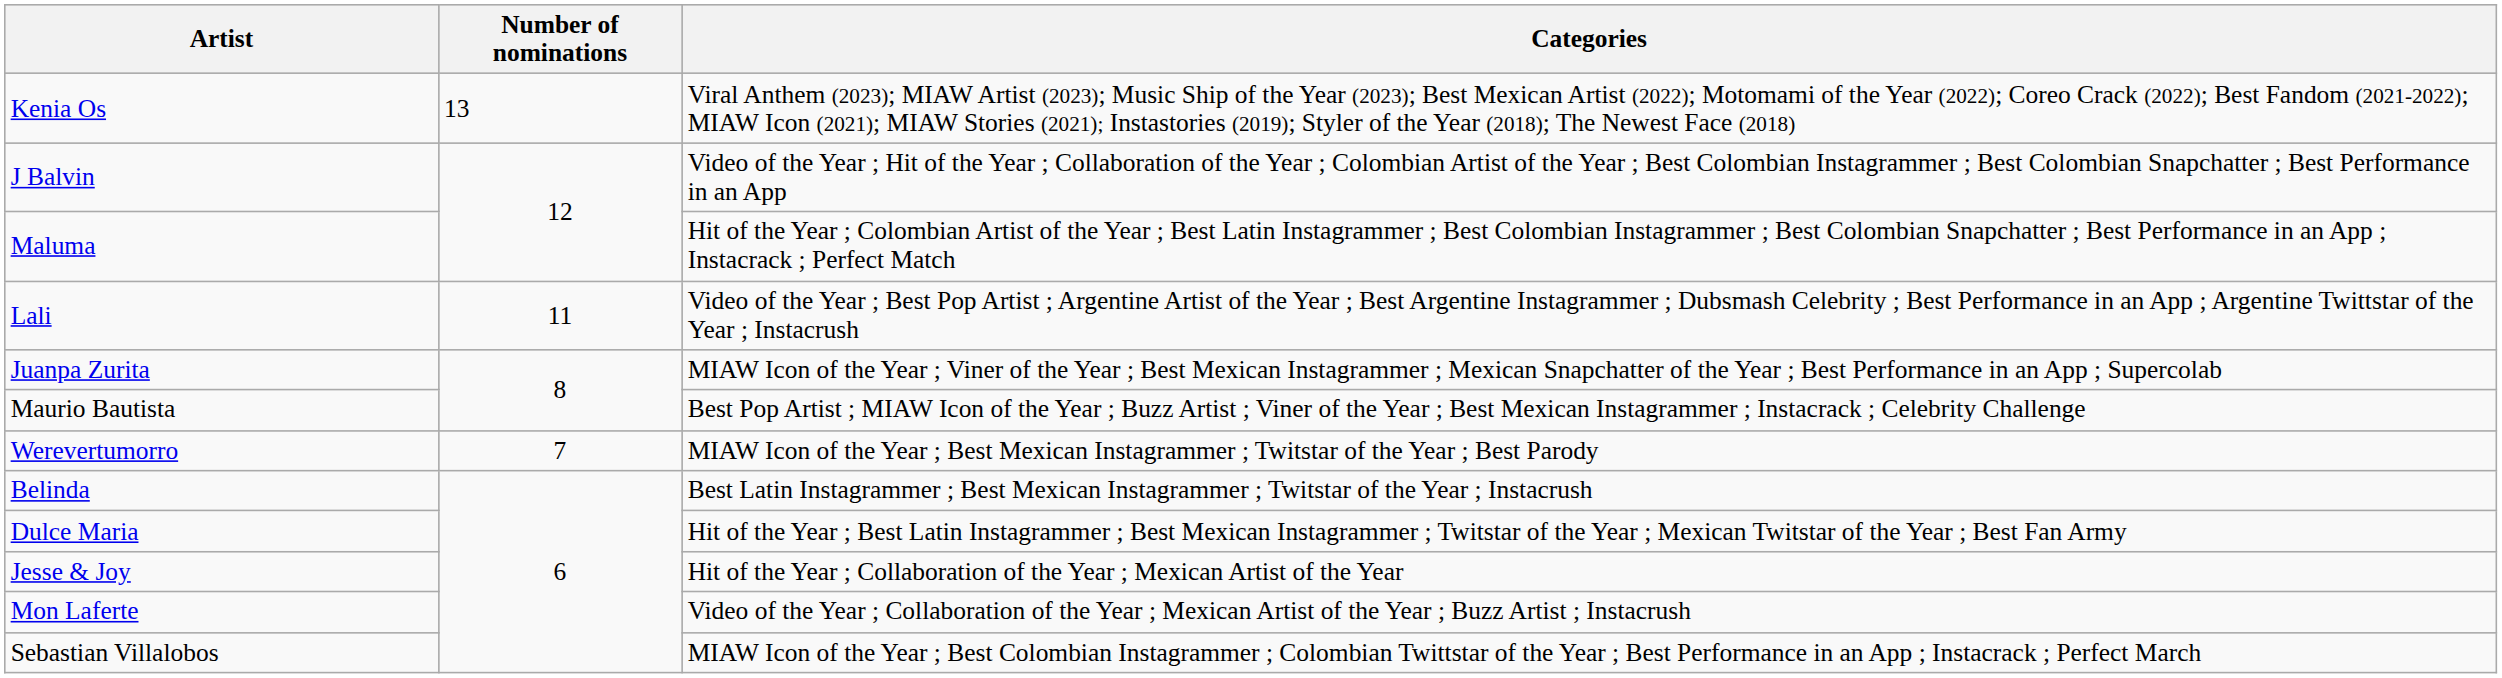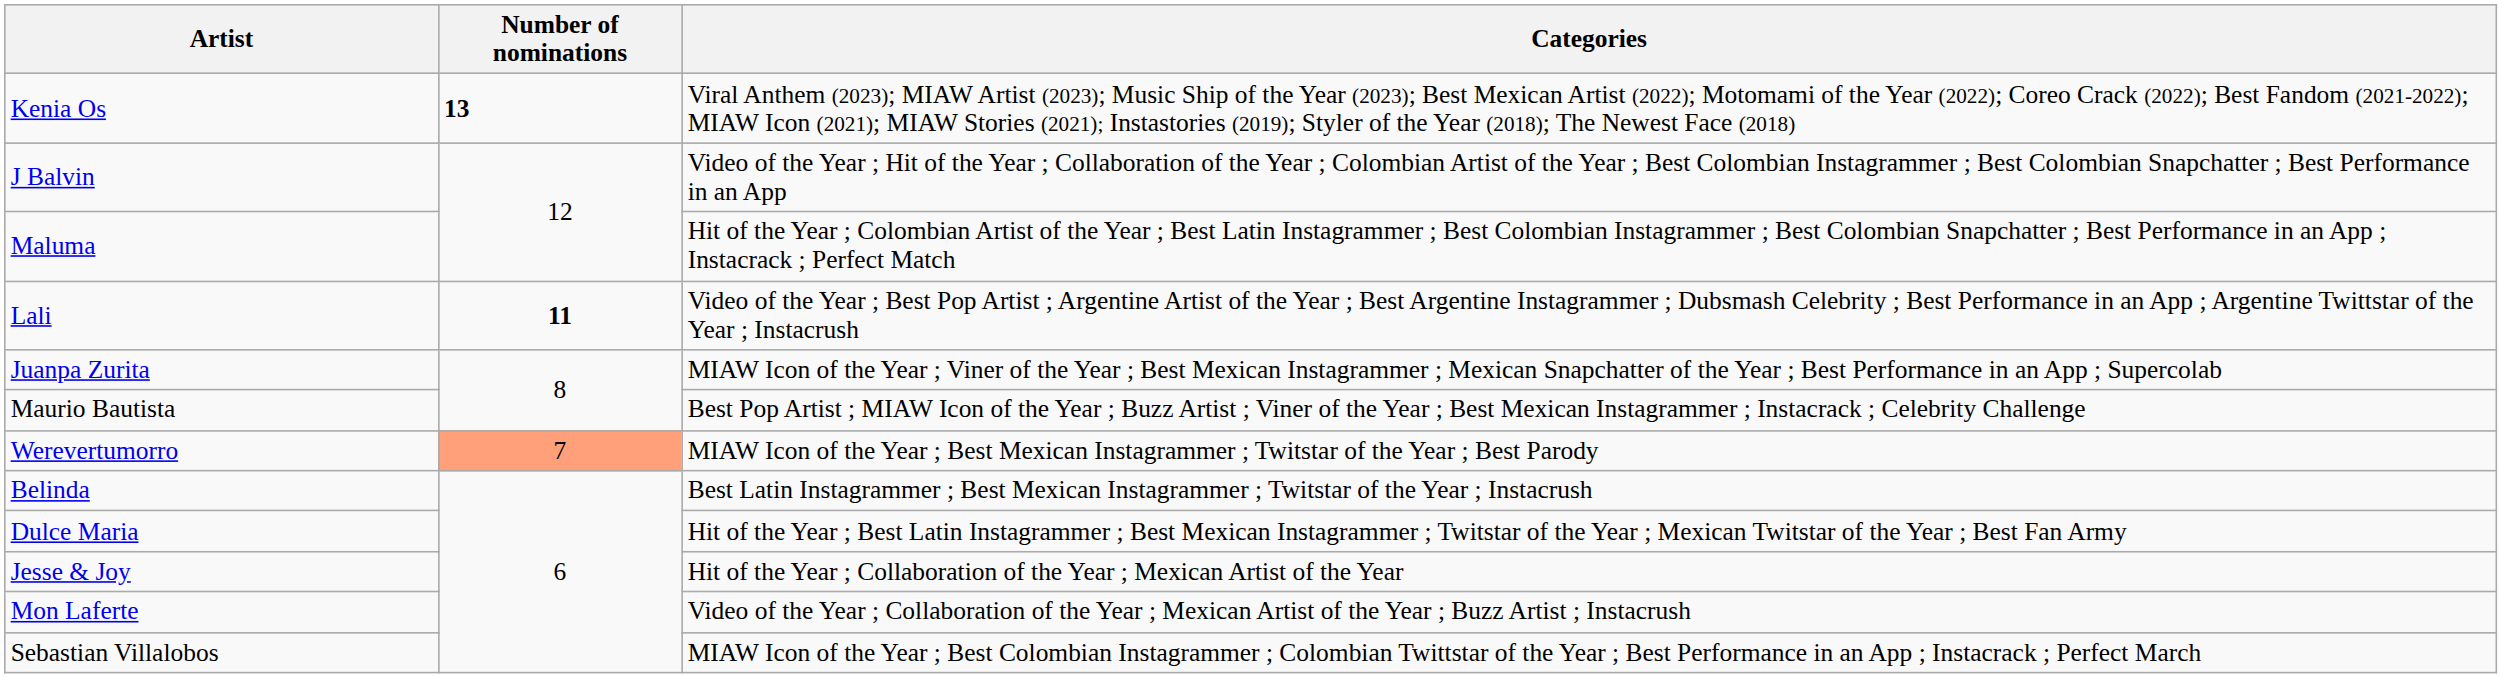(457, 107) normal -> (457, 107) bold
(560, 314) normal -> (560, 314) bold
(560, 450) no background -> (560, 450) lightsalmon background
